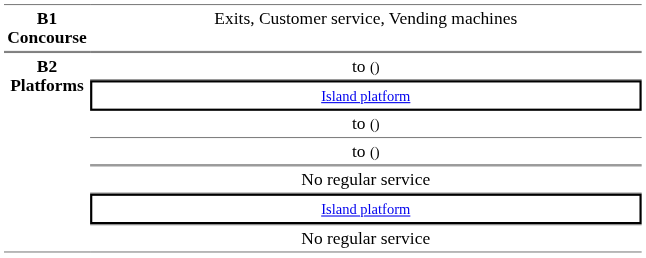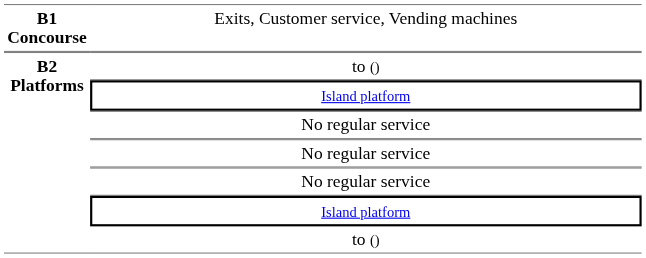(366, 123) to () -> (366, 124) No regular service
(366, 151) to () -> (366, 153) No regular service
(366, 238) No regular service -> (366, 239) to ()
